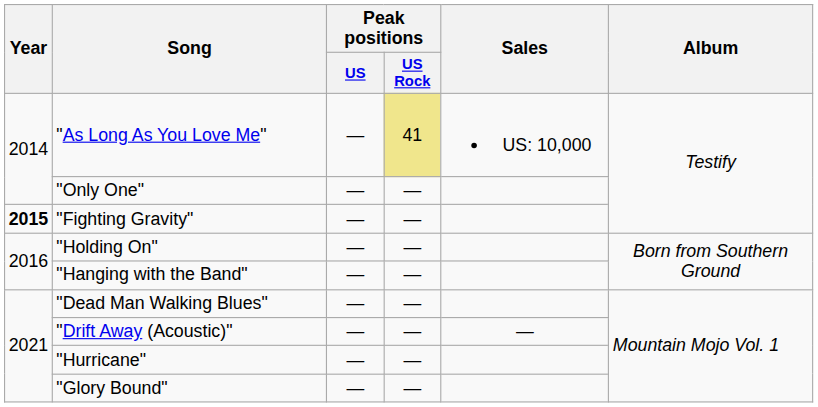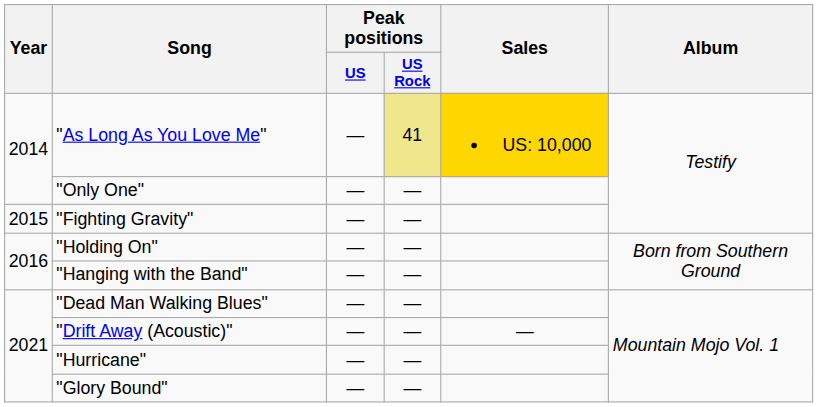(525, 145) no background -> (525, 145) gold background
(28, 218) bold -> (28, 218) normal
